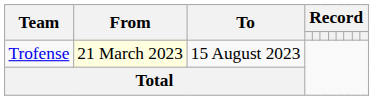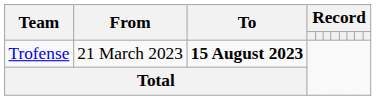(130, 53) lightyellow background -> (130, 53) no background
(246, 53) normal -> (247, 53) bold
